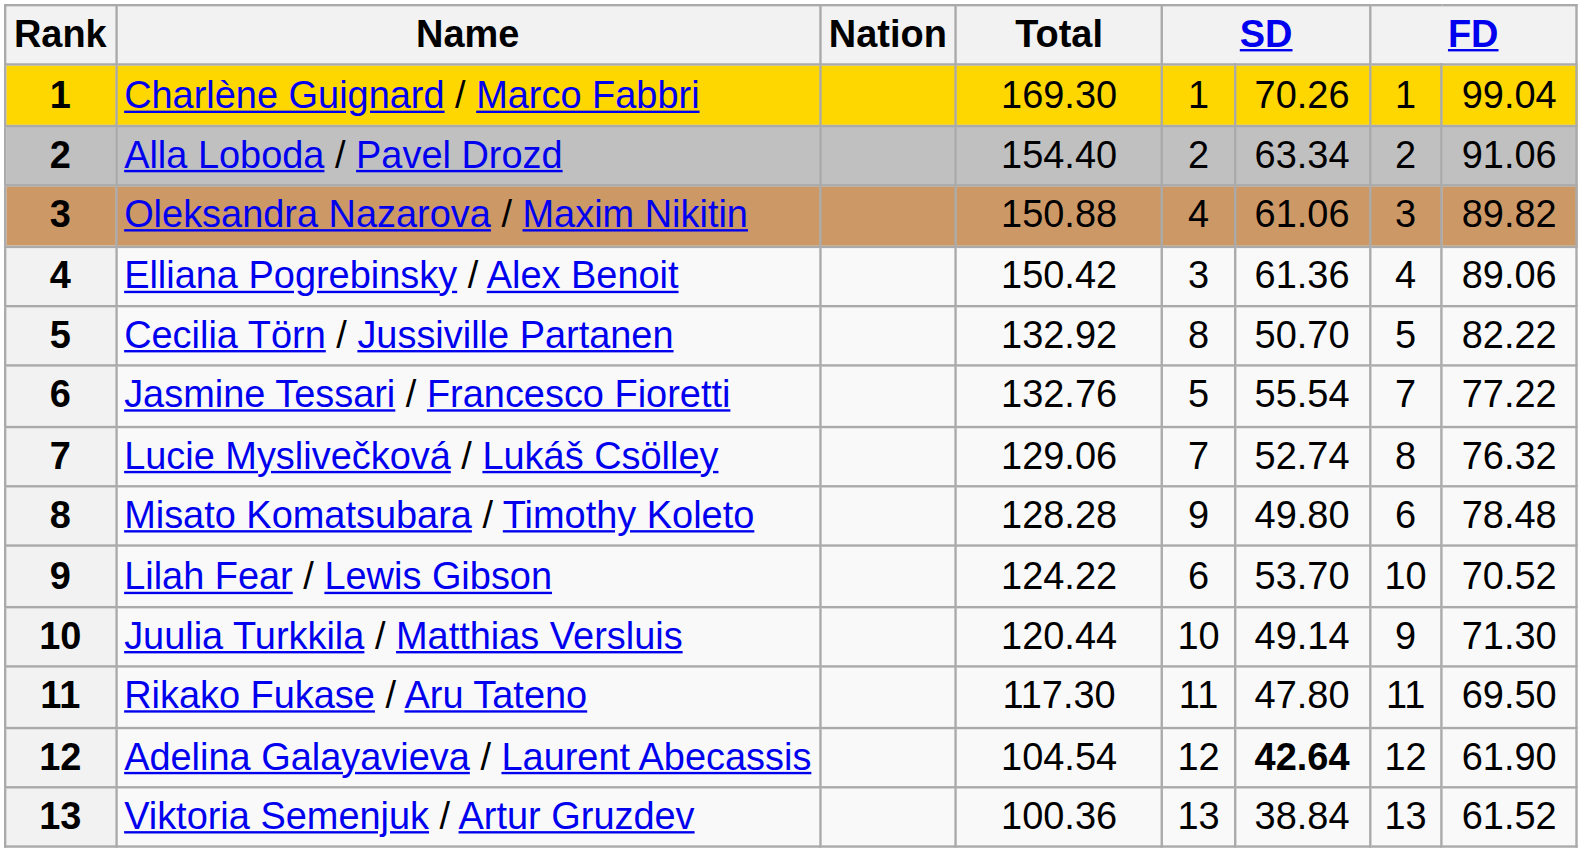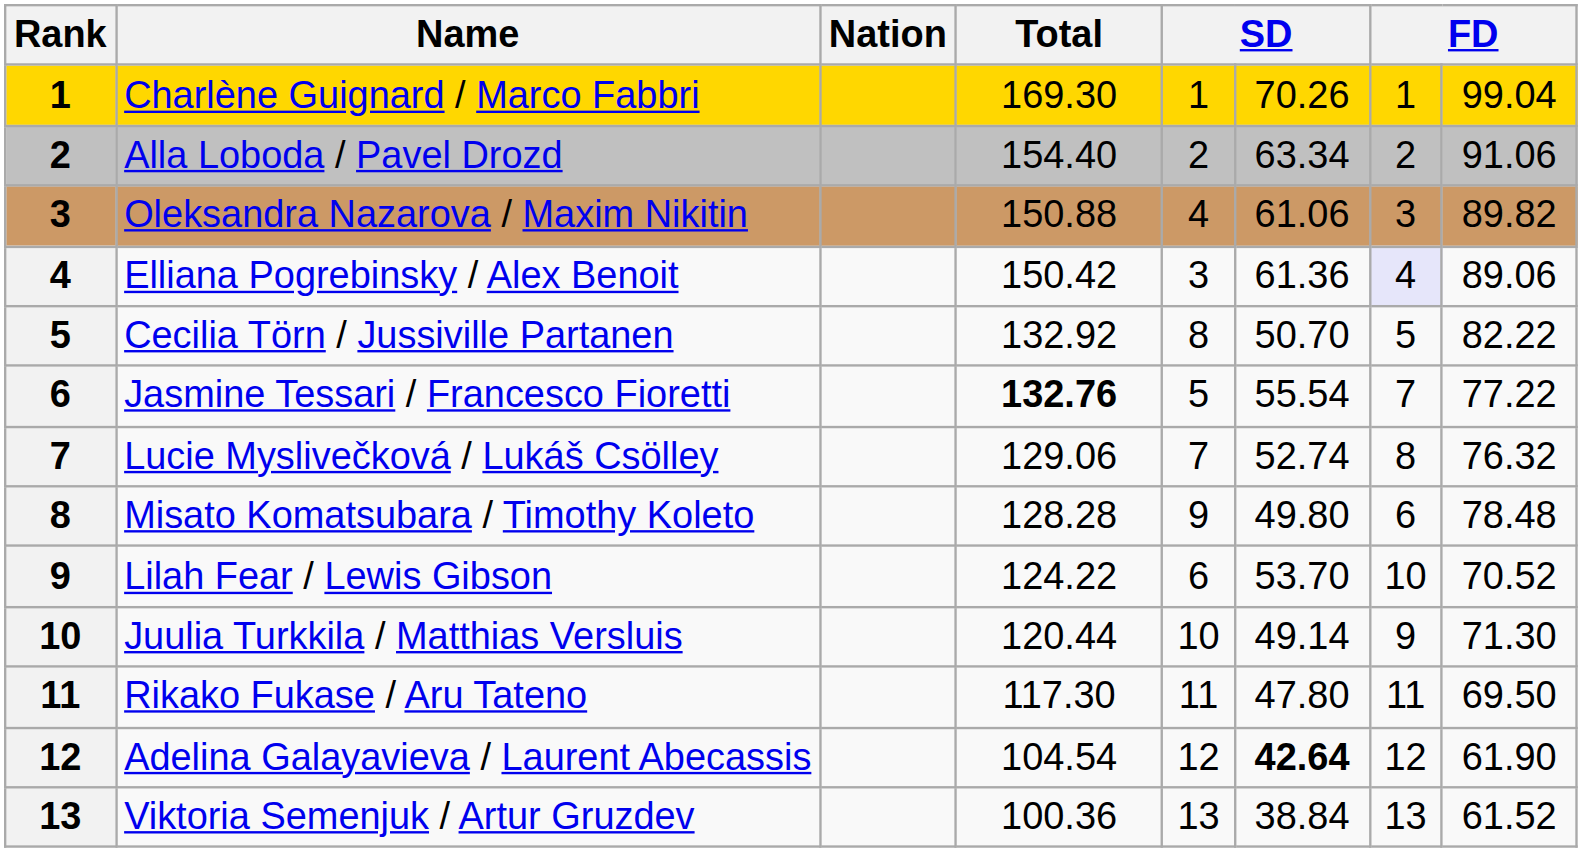(1406, 275) no background -> (1406, 275) lavender background
(1059, 395) normal -> (1059, 395) bold
